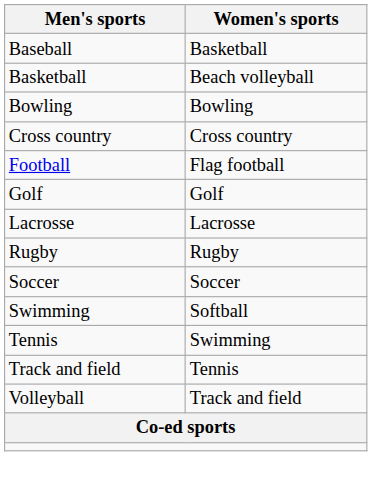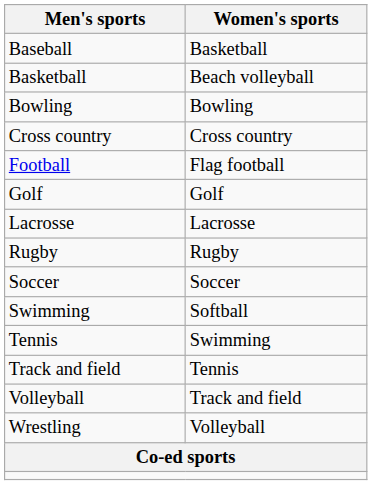+ row: (45, 427)
